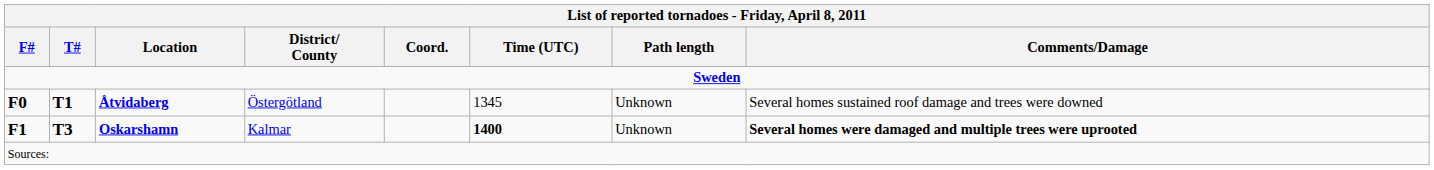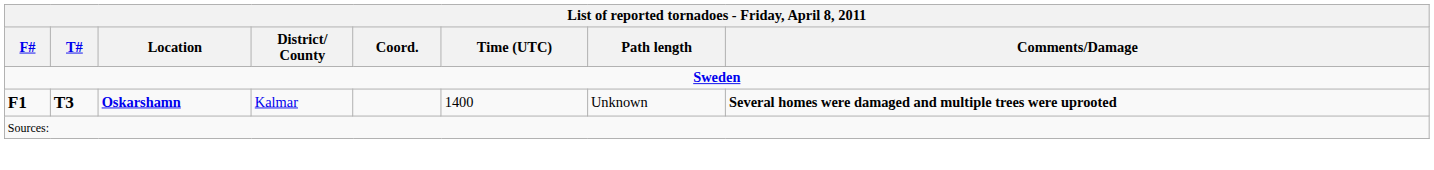- row: (17, 102)
(488, 128) bold -> (459, 102) normal
